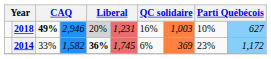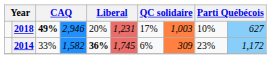(98, 29) lightgrey background -> (98, 29) no background
(149, 29) 16% -> (149, 29) 17%
(185, 45) 369 -> (185, 45) 309
